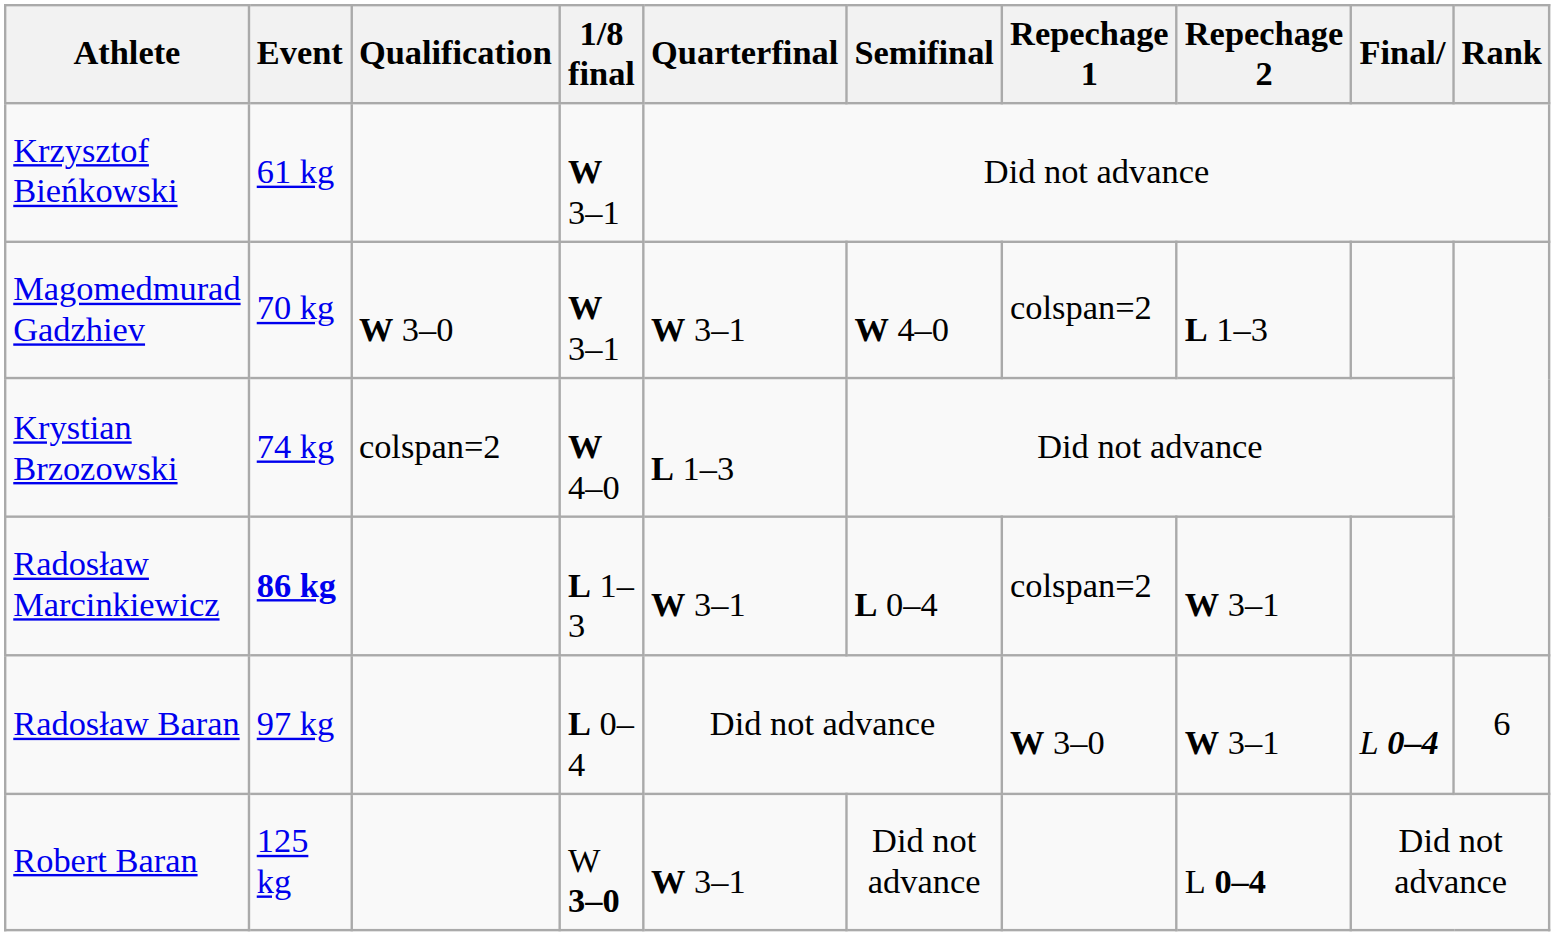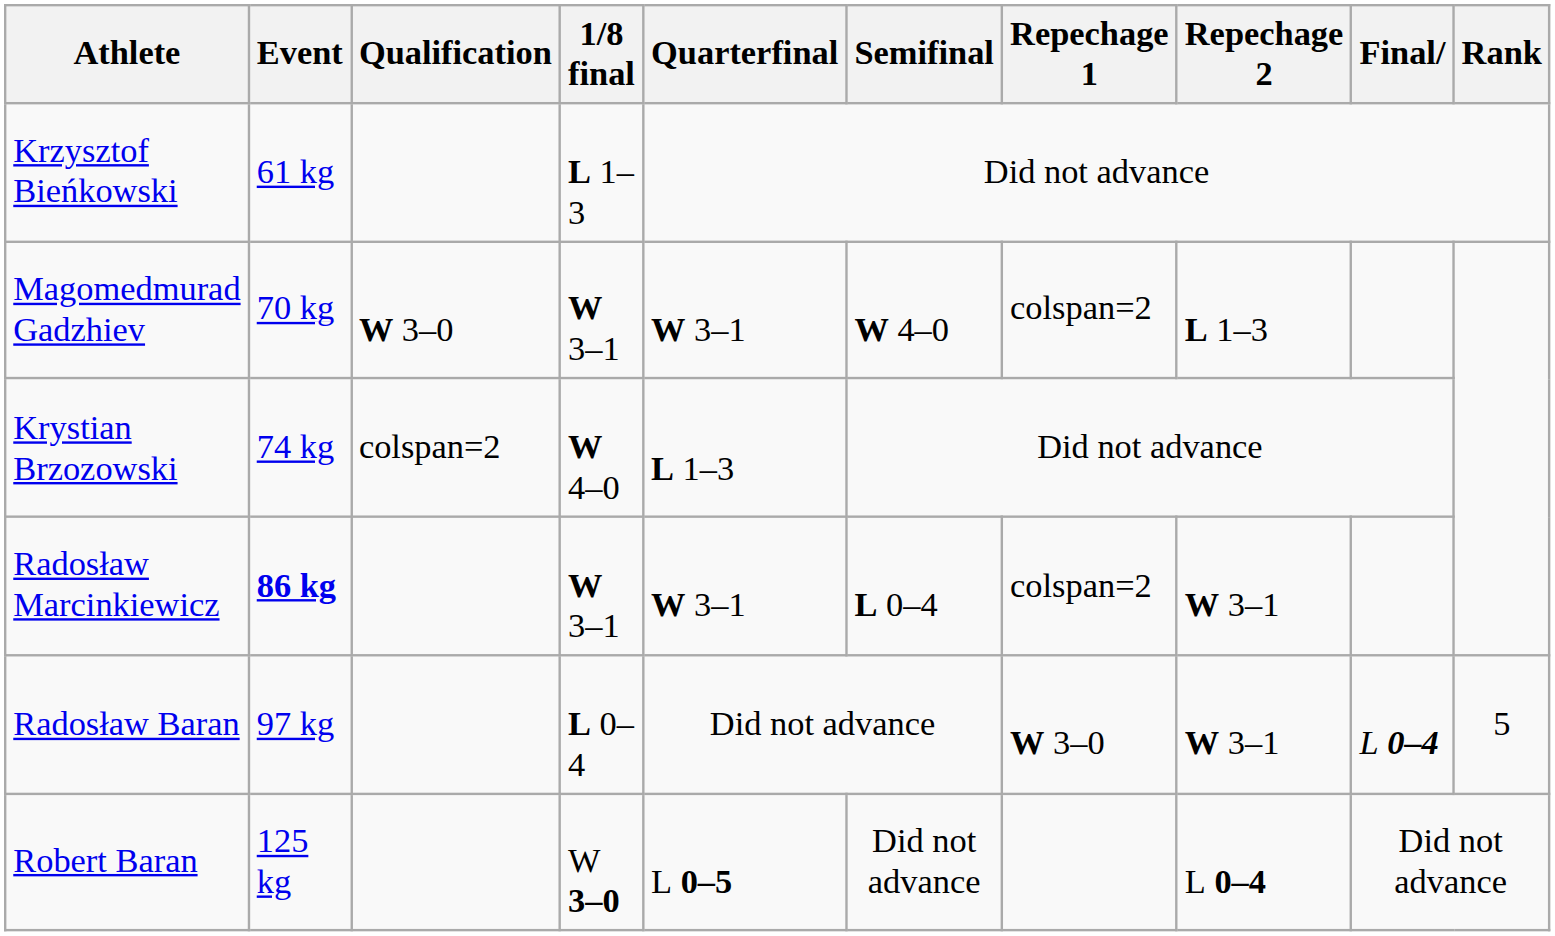(594, 191) W 3–1 -> (601, 191) L 1–3
(601, 605) L 1–3 -> (594, 605) W 3–1
(1502, 723) 6 -> (1502, 723) 5
(698, 881) W 3–1 -> (692, 881) L 0–5
